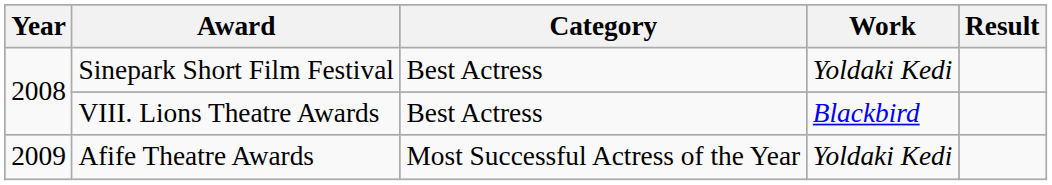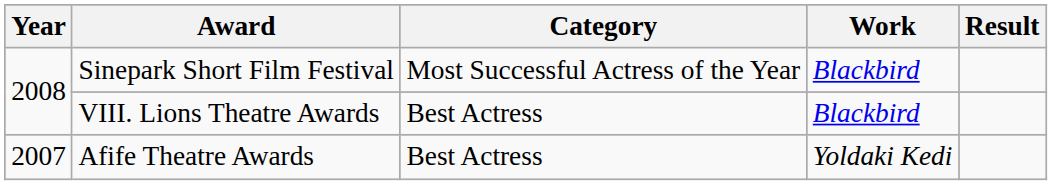(475, 69) Best Actress -> (603, 69) Most Successful Actress of the Year
(883, 69) Yoldaki Kedi -> (866, 69) Blackbird
(39, 156) 2009 -> (39, 156) 2007
(603, 156) Most Successful Actress of the Year -> (475, 156) Best Actress
